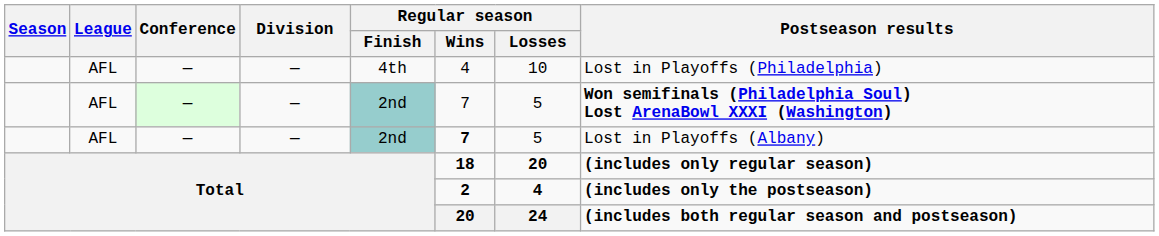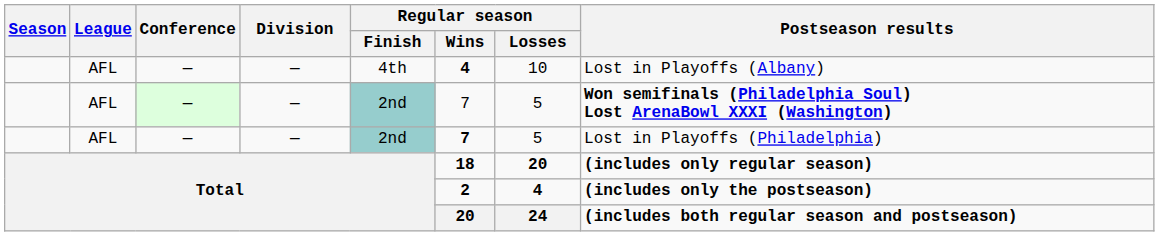(465, 70) normal -> (465, 70) bold
(733, 70) Lost in Playoffs (Philadelphia) -> (704, 70) Lost in Playoffs (Albany)
(704, 140) Lost in Playoffs (Albany) -> (733, 140) Lost in Playoffs (Philadelphia)
